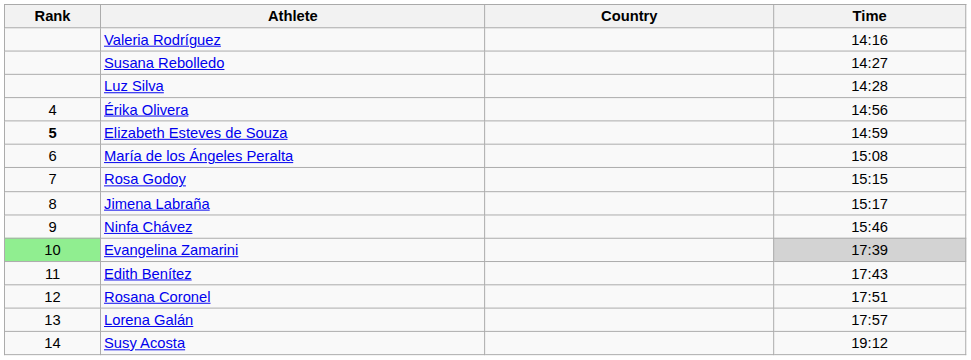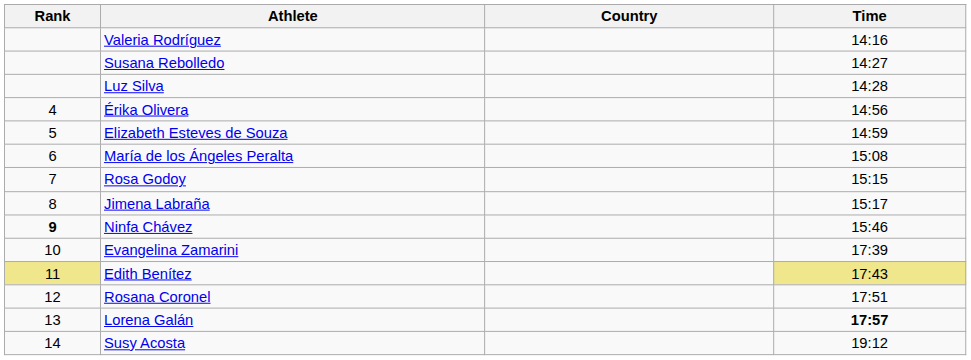(53, 133) bold -> (53, 133) normal
(53, 226) normal -> (53, 226) bold
(53, 250) lightgreen background -> (53, 250) no background
(870, 250) lightgrey background -> (870, 250) no background
(53, 273) no background -> (53, 273) khaki background
(870, 273) no background -> (870, 273) khaki background
(870, 320) normal -> (870, 320) bold
